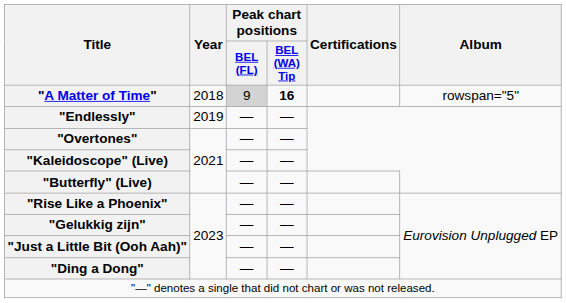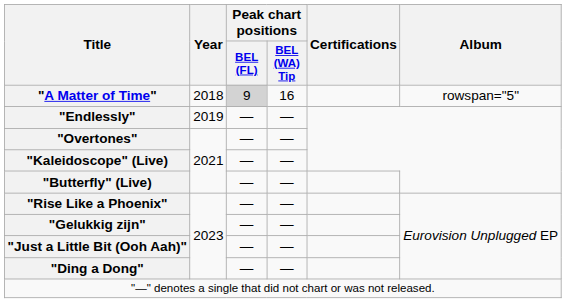(287, 95) bold -> (287, 95) normal
